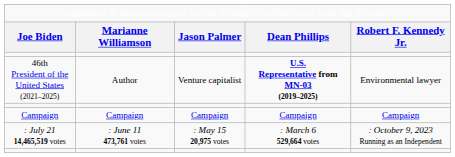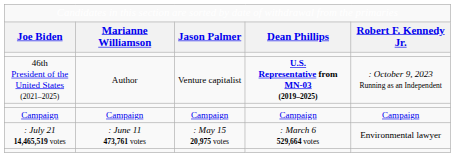(401, 80) Environmental lawyer -> (401, 80) : October 9, 2023 Running as an Independent
(401, 136) : October 9, 2023 Running as an Independent -> (401, 136) Environmental lawyer
